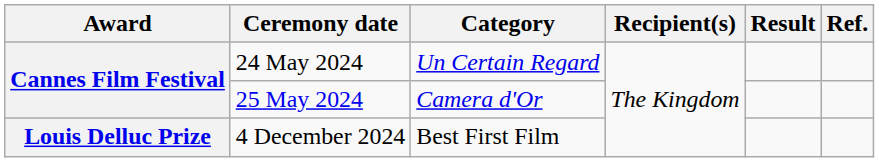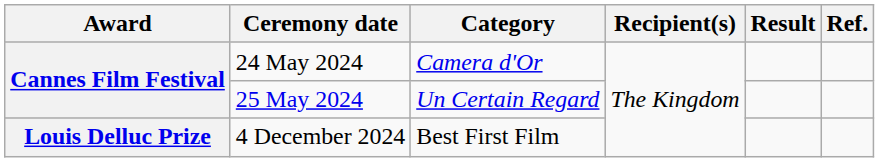(508, 61) Un Certain Regard -> (479, 61) Camera d'Or
(479, 99) Camera d'Or -> (508, 99) Un Certain Regard
